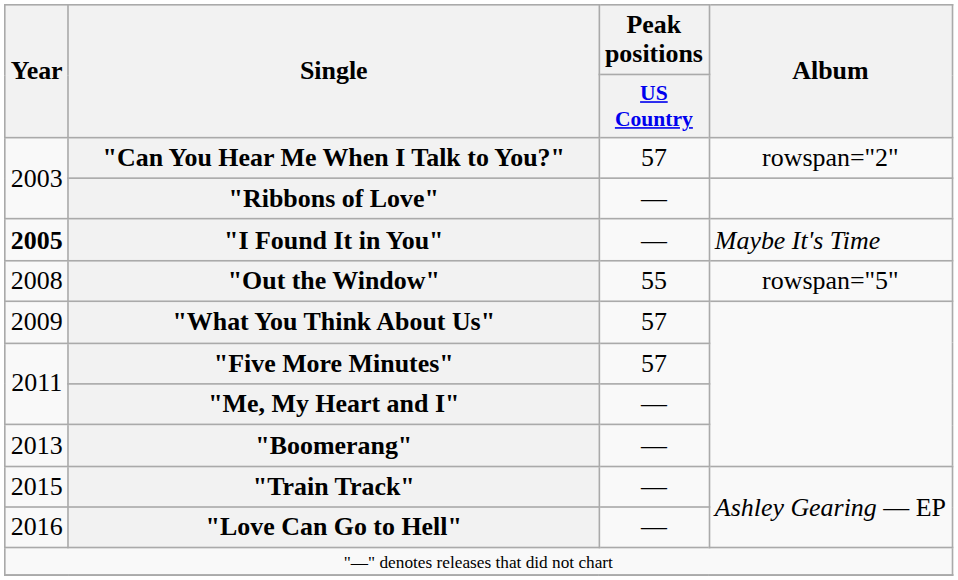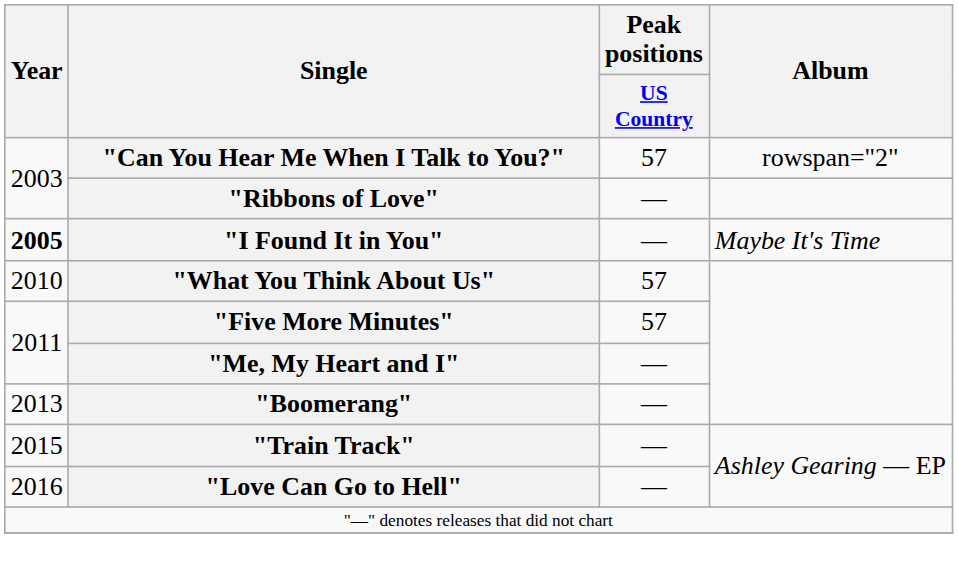- row: (334, 280)
(37, 321) 2009 -> (37, 280) 2010
